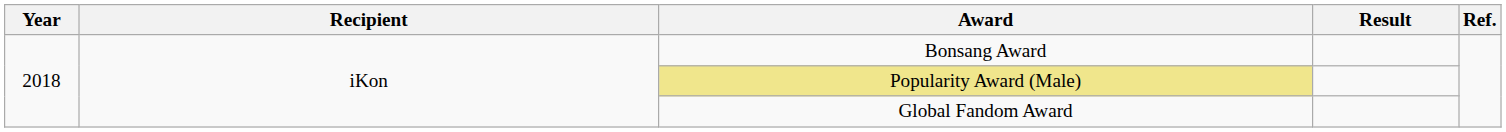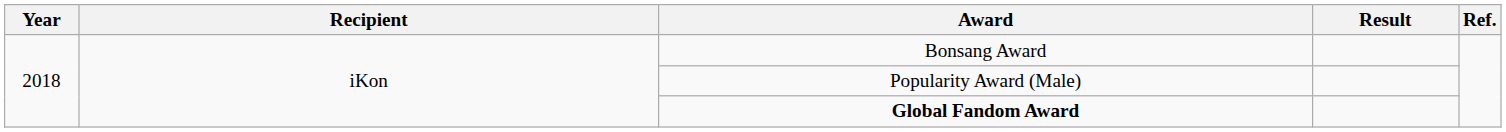(986, 80) khaki background -> (986, 80) no background
(986, 111) normal -> (986, 111) bold
